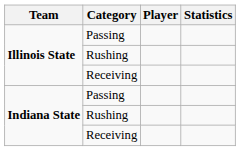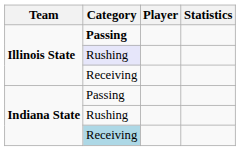(105, 35) normal -> (106, 35) bold
(107, 55) no background -> (107, 55) lavender background
(112, 135) no background -> (112, 135) lightblue background
